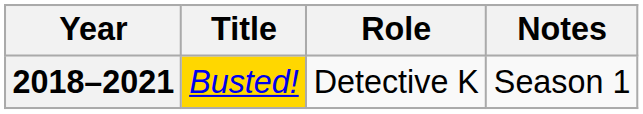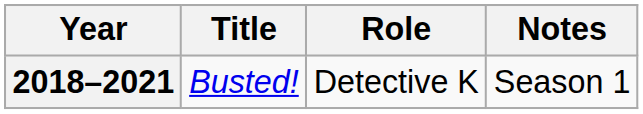(244, 81) gold background -> (244, 81) no background
